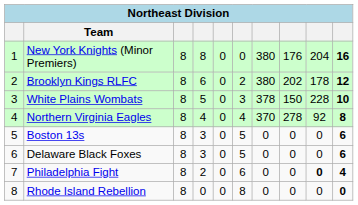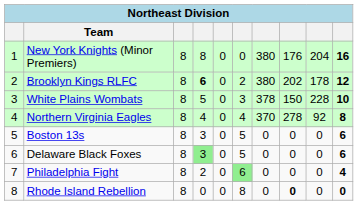(203, 81) normal -> (203, 81) bold
(203, 154) no background -> (203, 154) lightgreen background
(242, 172) no background -> (242, 172) lightgreen background
(319, 172) bold -> (319, 172) normal
(293, 191) normal -> (293, 191) bold
